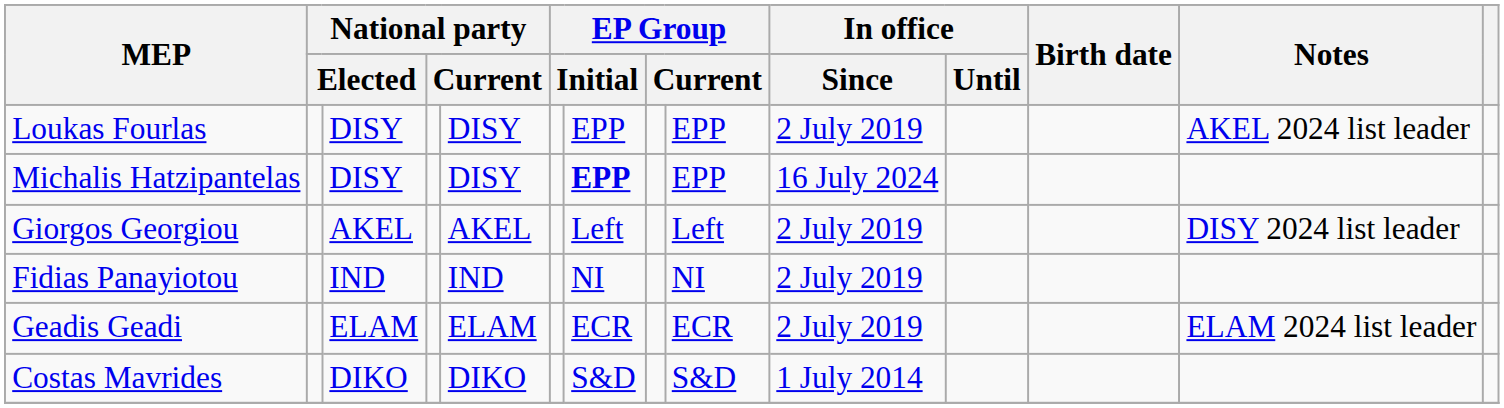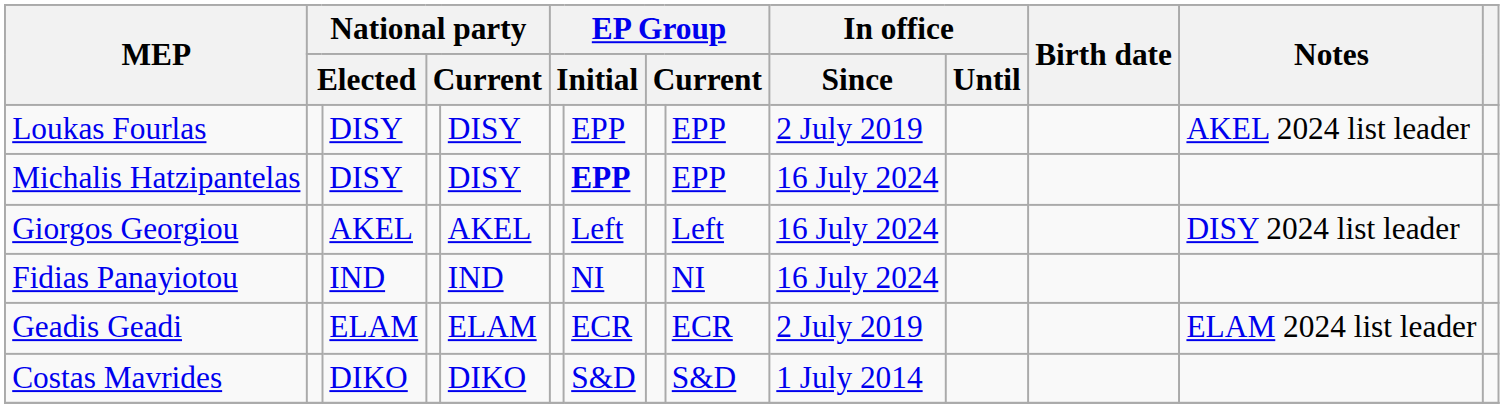(849, 228) 2 July 2019 -> (857, 228) 16 July 2024
(849, 278) 2 July 2019 -> (857, 278) 16 July 2024
